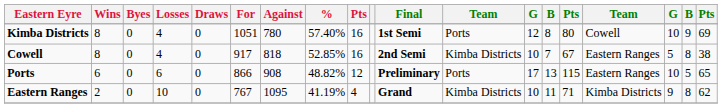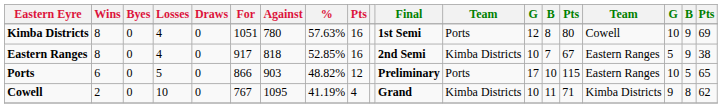(327, 33) 57.40% -> (327, 33) 57.63%
(25, 53) Cowell -> (47, 53) Eastern Ranges
(688, 53) 8 -> (688, 53) 9
(159, 73) 6 -> (159, 73) 5
(272, 73) 908 -> (272, 73) 903
(551, 73) 13 -> (551, 73) 10
(47, 92) Eastern Ranges -> (25, 92) Cowell
